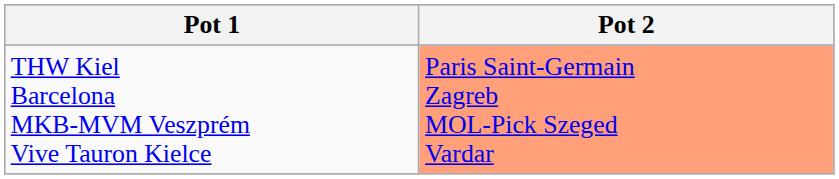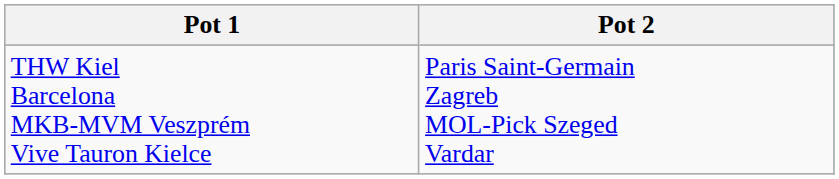(530, 109) lightsalmon background -> (530, 109) no background
